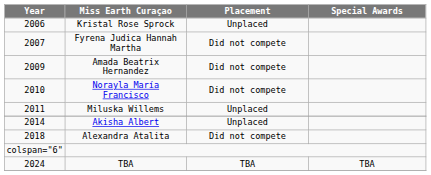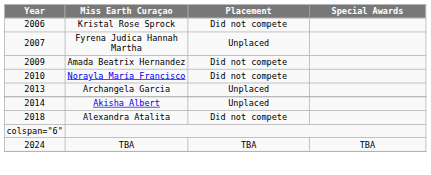(247, 25) Unplaced -> (249, 25) Did not compete
(247, 44) Did not compete -> (249, 44) Unplaced
- row: (35, 109)
+ row: (35, 90)
